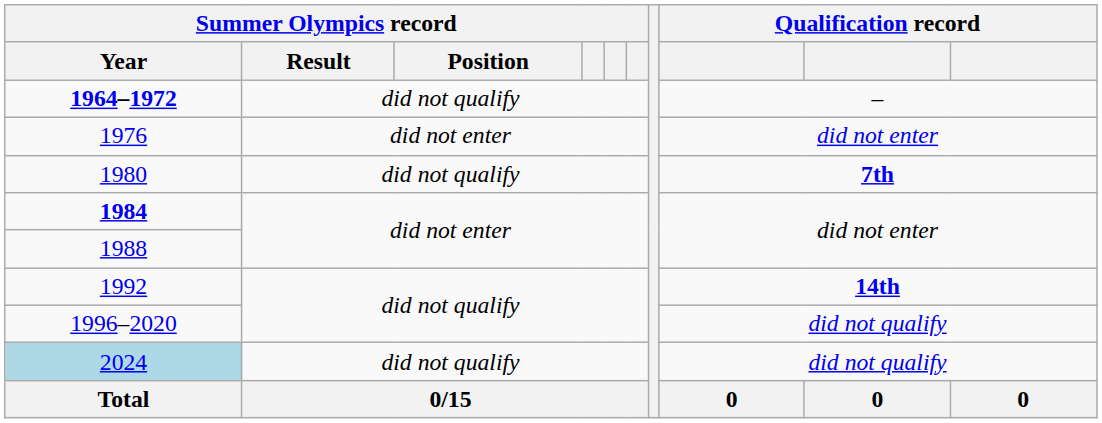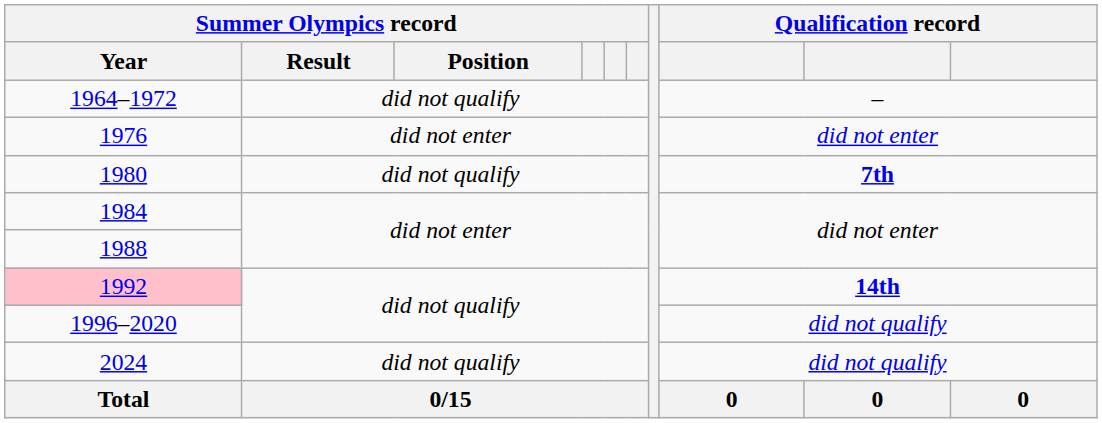(123, 98) bold -> (123, 98) normal
(123, 211) bold -> (123, 211) normal
(123, 286) no background -> (123, 286) pink background
(123, 361) lightblue background -> (123, 361) no background
